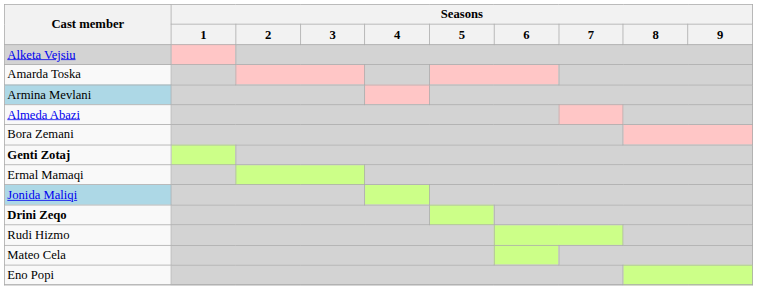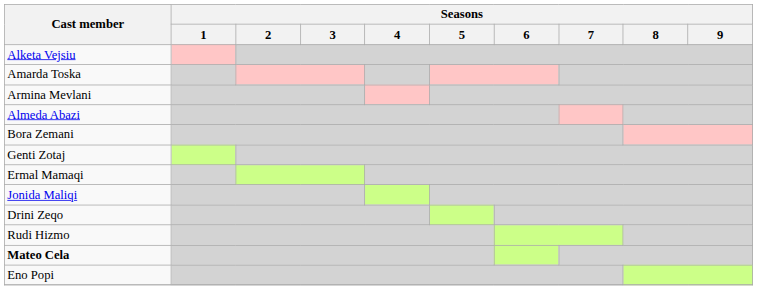(41, 54) lightgrey background -> (41, 54) no background
(49, 94) lightblue background -> (49, 94) no background
(39, 154) bold -> (36, 154) normal
(42, 194) lightblue background -> (42, 194) no background
(37, 214) bold -> (35, 214) normal
(37, 255) normal -> (38, 255) bold
